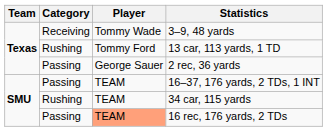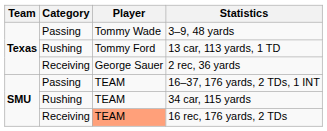(66, 31) Receiving -> (61, 31) Passing
(61, 65) Passing -> (66, 65) Receiving
(61, 117) Passing -> (66, 117) Receiving
